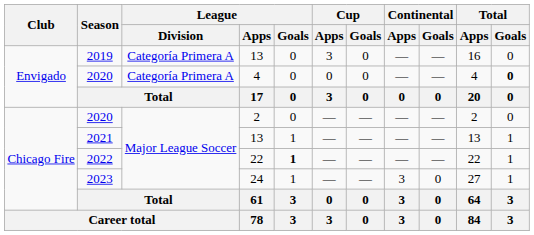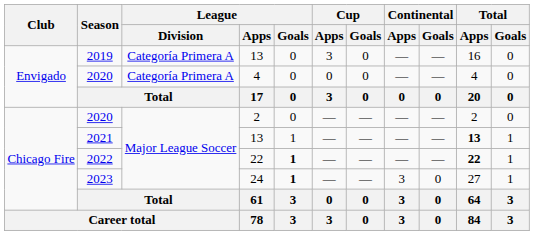(510, 76) bold -> (510, 76) normal
(474, 138) normal -> (474, 138) bold
(474, 158) normal -> (474, 158) bold
(293, 179) normal -> (293, 179) bold
